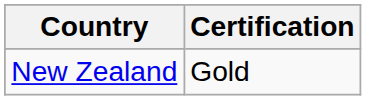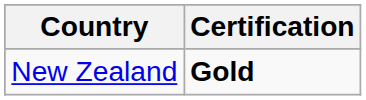(220, 71) normal -> (222, 71) bold
